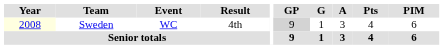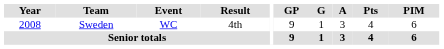(30, 24) lightyellow background -> (30, 24) no background
(292, 24) lightgrey background -> (292, 24) no background
